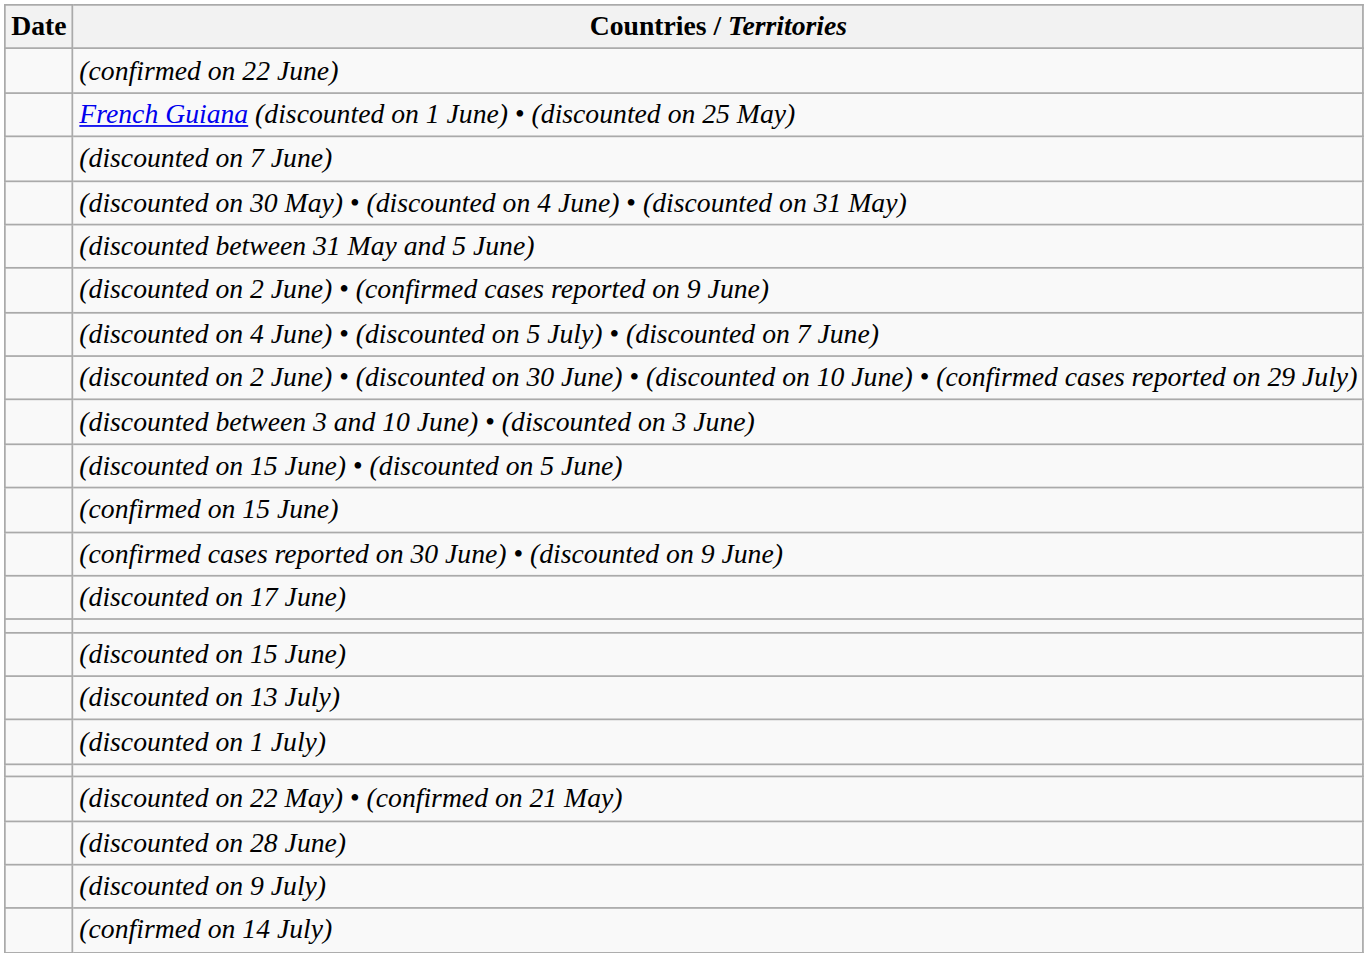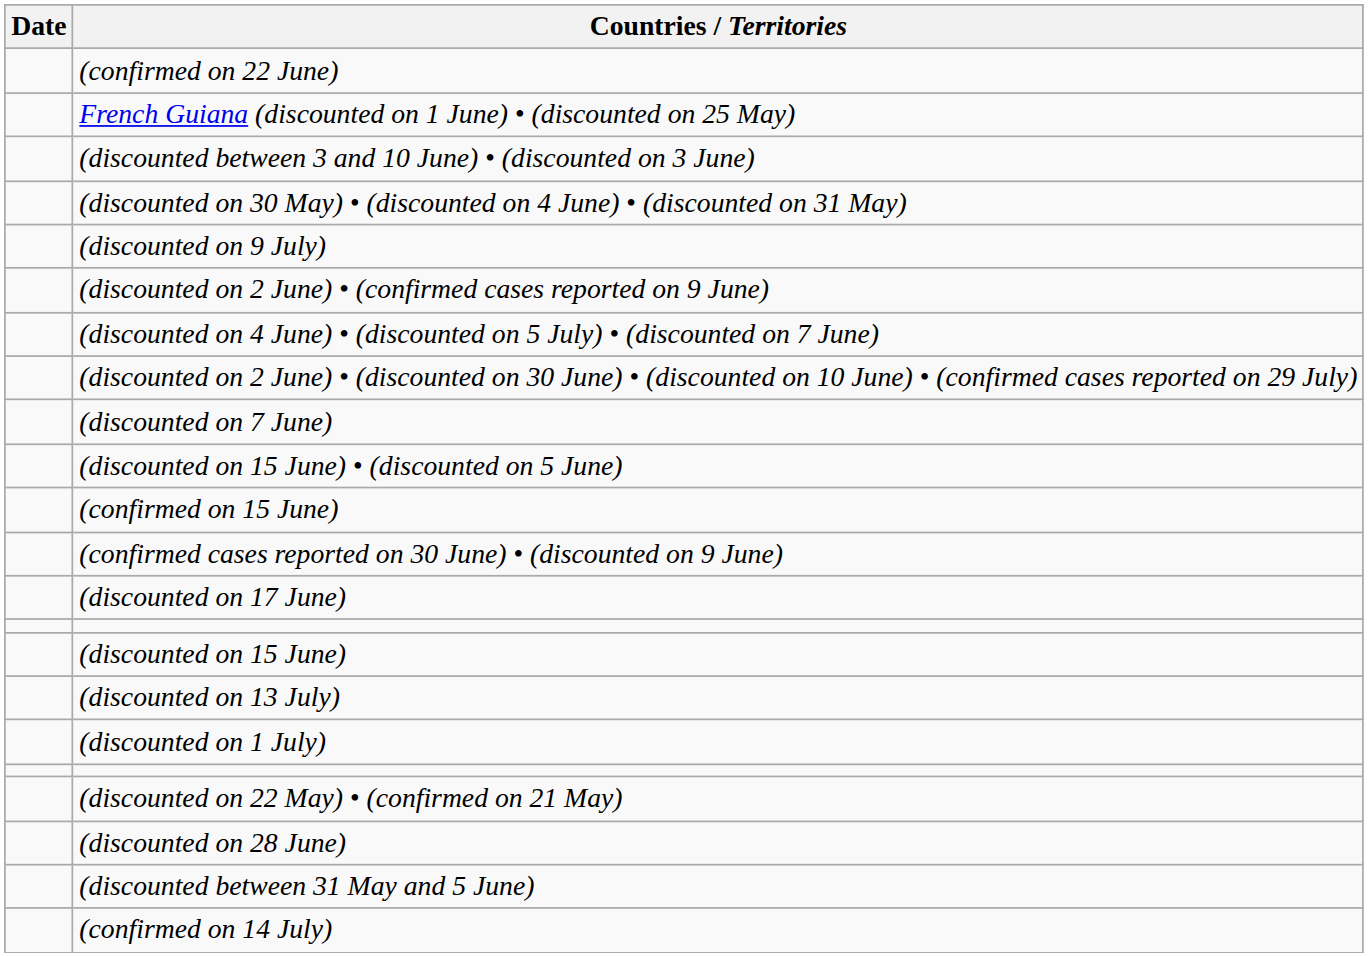(206, 158) (discounted on 7 June) -> (417, 158) (discounted between 3 and 10 June) • (discounted on 3 June)
(307, 245) (discounted between 31 May and 5 June) -> (203, 245) (discounted on 9 July)
(417, 421) (discounted between 3 and 10 June) • (discounted on 3 June) -> (206, 421) (discounted on 7 June)
(203, 886) (discounted on 9 July) -> (307, 886) (discounted between 31 May and 5 June)
